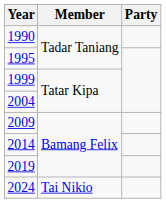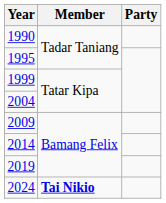(67, 187) normal -> (68, 187) bold
